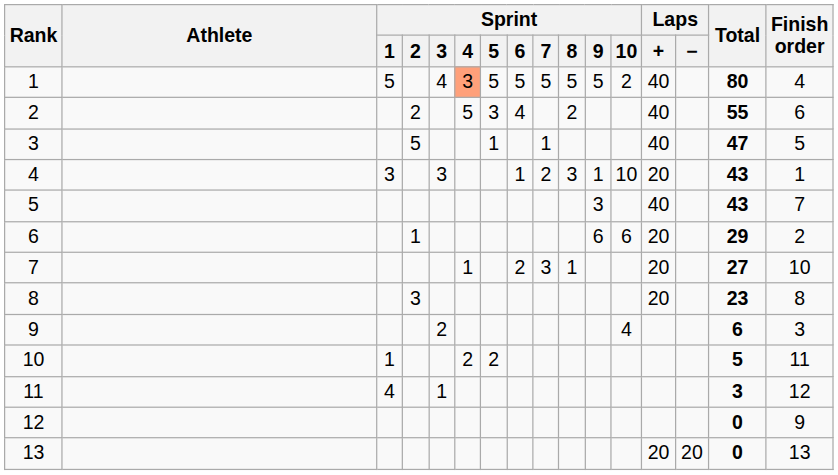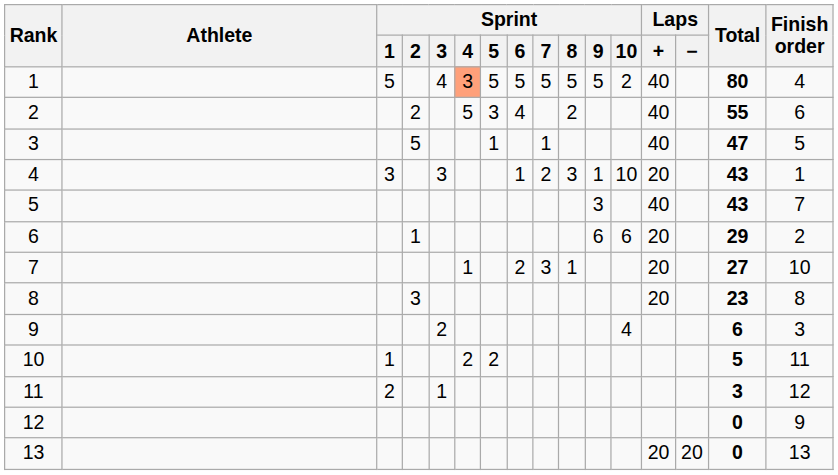(389, 391) 4 -> (389, 391) 2
